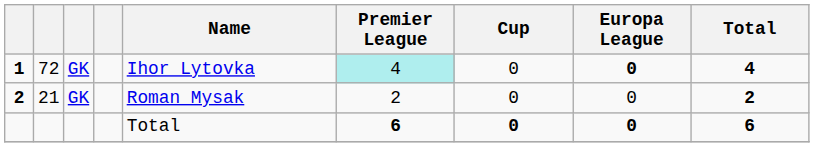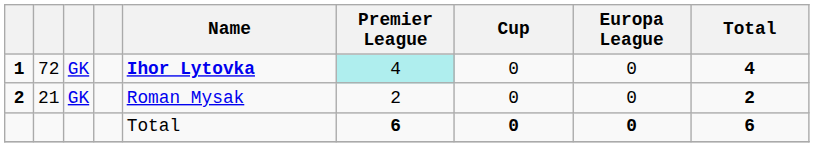(191, 69) normal -> (191, 69) bold
(632, 69) bold -> (632, 69) normal
